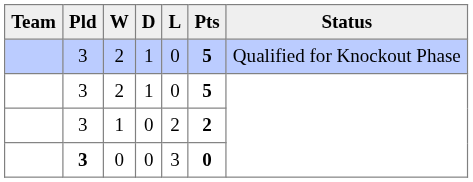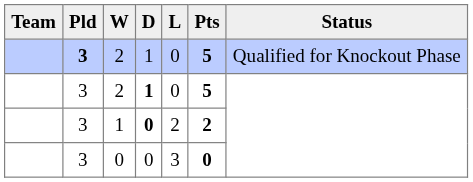(83, 56) normal -> (83, 56) bold
(149, 90) normal -> (149, 90) bold
(149, 125) normal -> (149, 125) bold
(83, 159) bold -> (83, 159) normal
